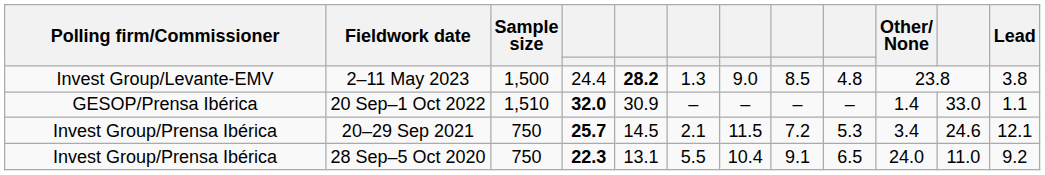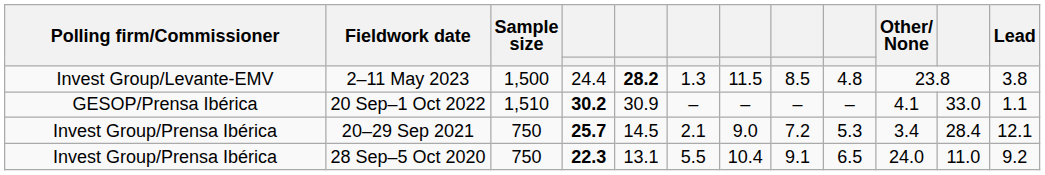(745, 79) 9.0 -> (745, 79) 11.5
(589, 105) 32.0 -> (589, 105) 30.2
(907, 105) 1.4 -> (907, 105) 4.1
(745, 131) 11.5 -> (745, 131) 9.0
(963, 131) 24.6 -> (963, 131) 28.4
